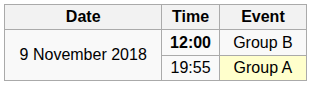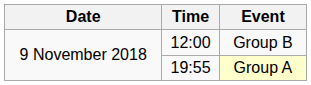(191, 42) bold -> (191, 42) normal
